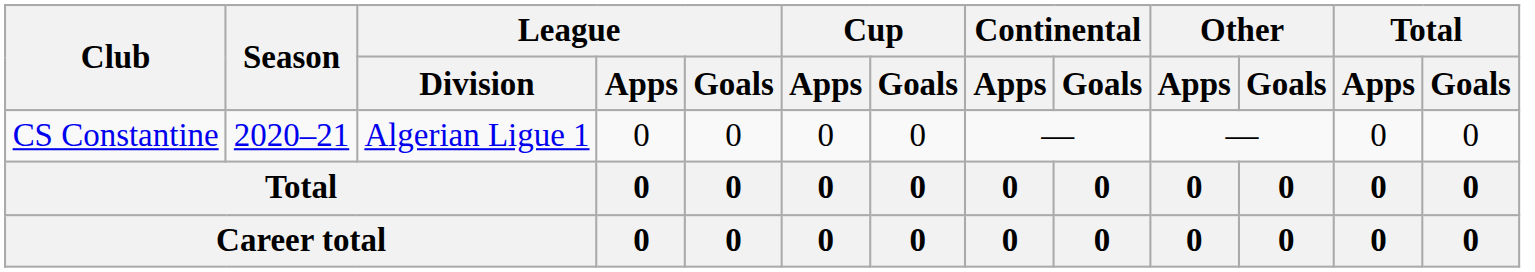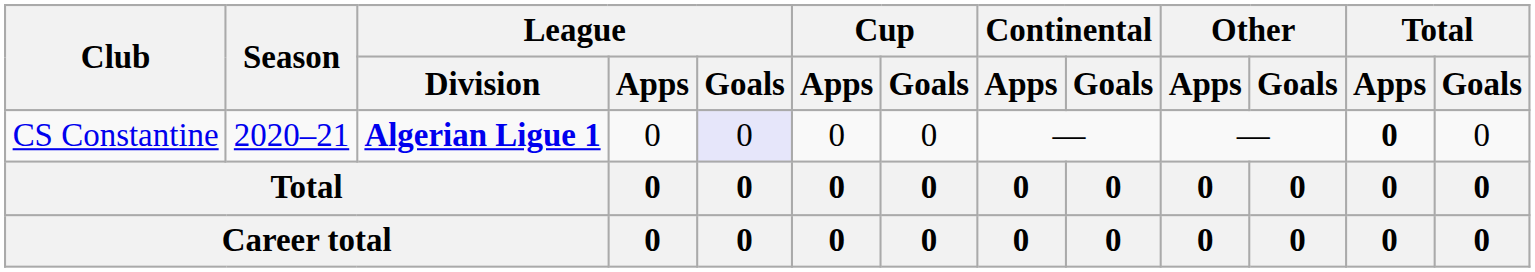(477, 135) normal -> (483, 135) bold
(734, 135) no background -> (745, 135) lavender background
(1378, 135) normal -> (1390, 135) bold
